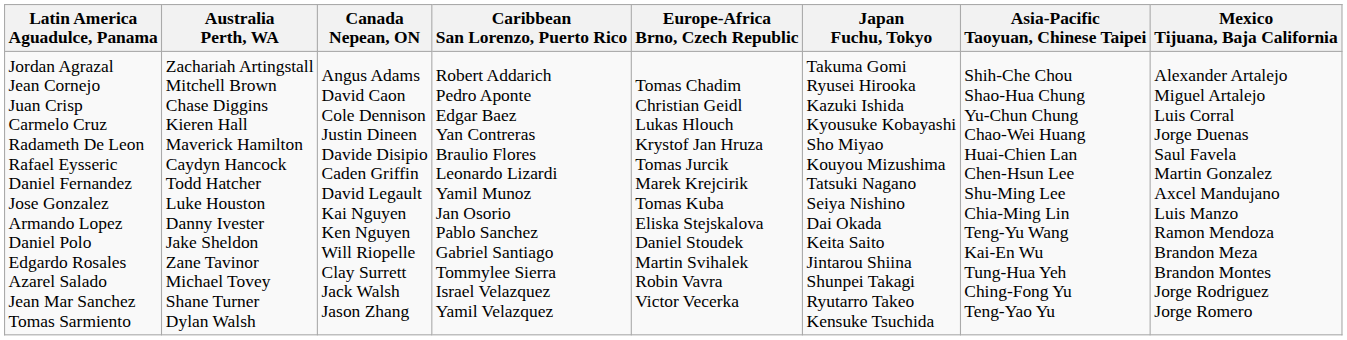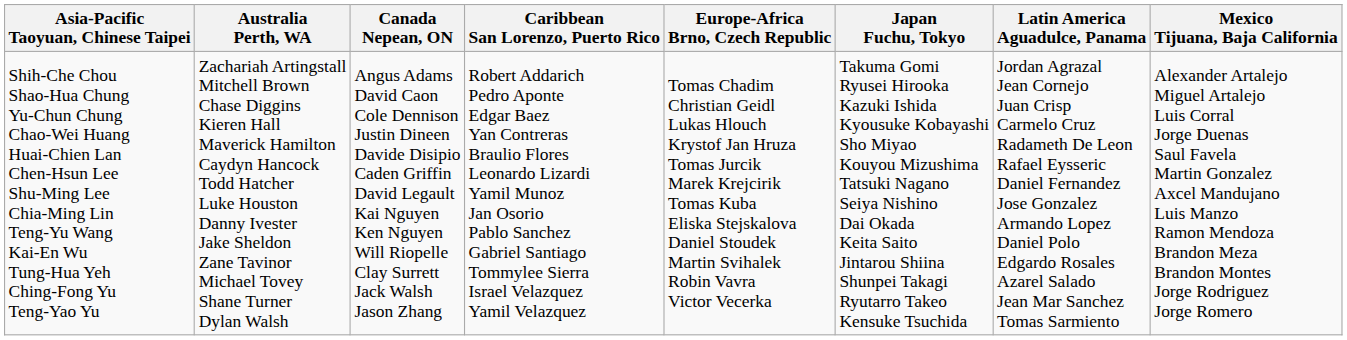columns swapped: (1055, 28) <-> (83, 28)
